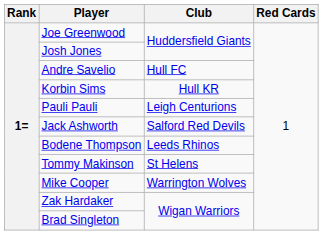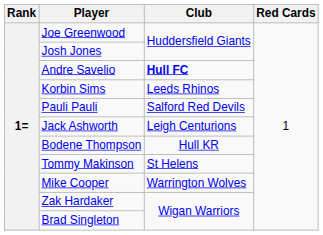(167, 70) normal -> (168, 70) bold
(199, 88) Hull KR -> (183, 88) Leeds Rhinos
(192, 107) Leigh Centurions -> (196, 107) Salford Red Devils
(196, 126) Salford Red Devils -> (192, 126) Leigh Centurions
(183, 145) Leeds Rhinos -> (199, 145) Hull KR
